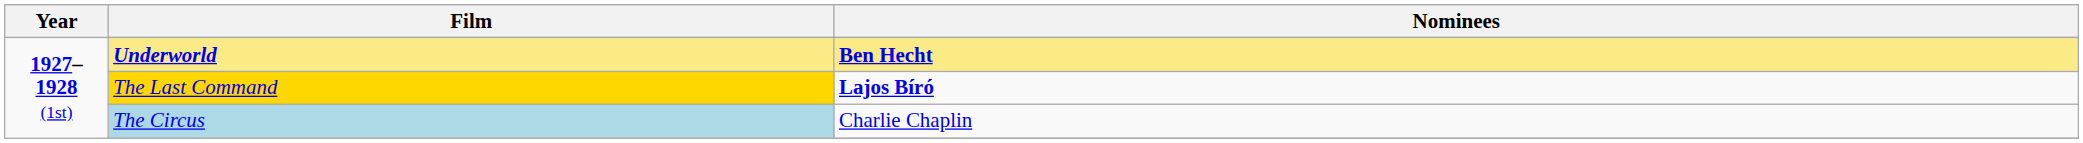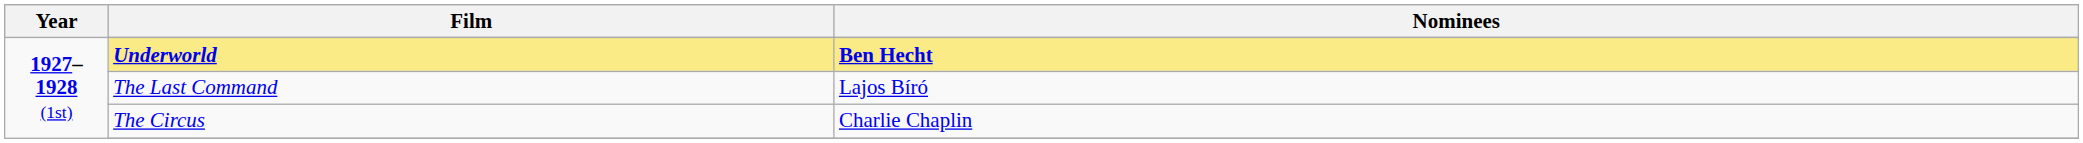(195, 87) gold background -> (195, 87) no background
(886, 87) bold -> (884, 87) normal
(159, 120) lightblue background -> (159, 120) no background
